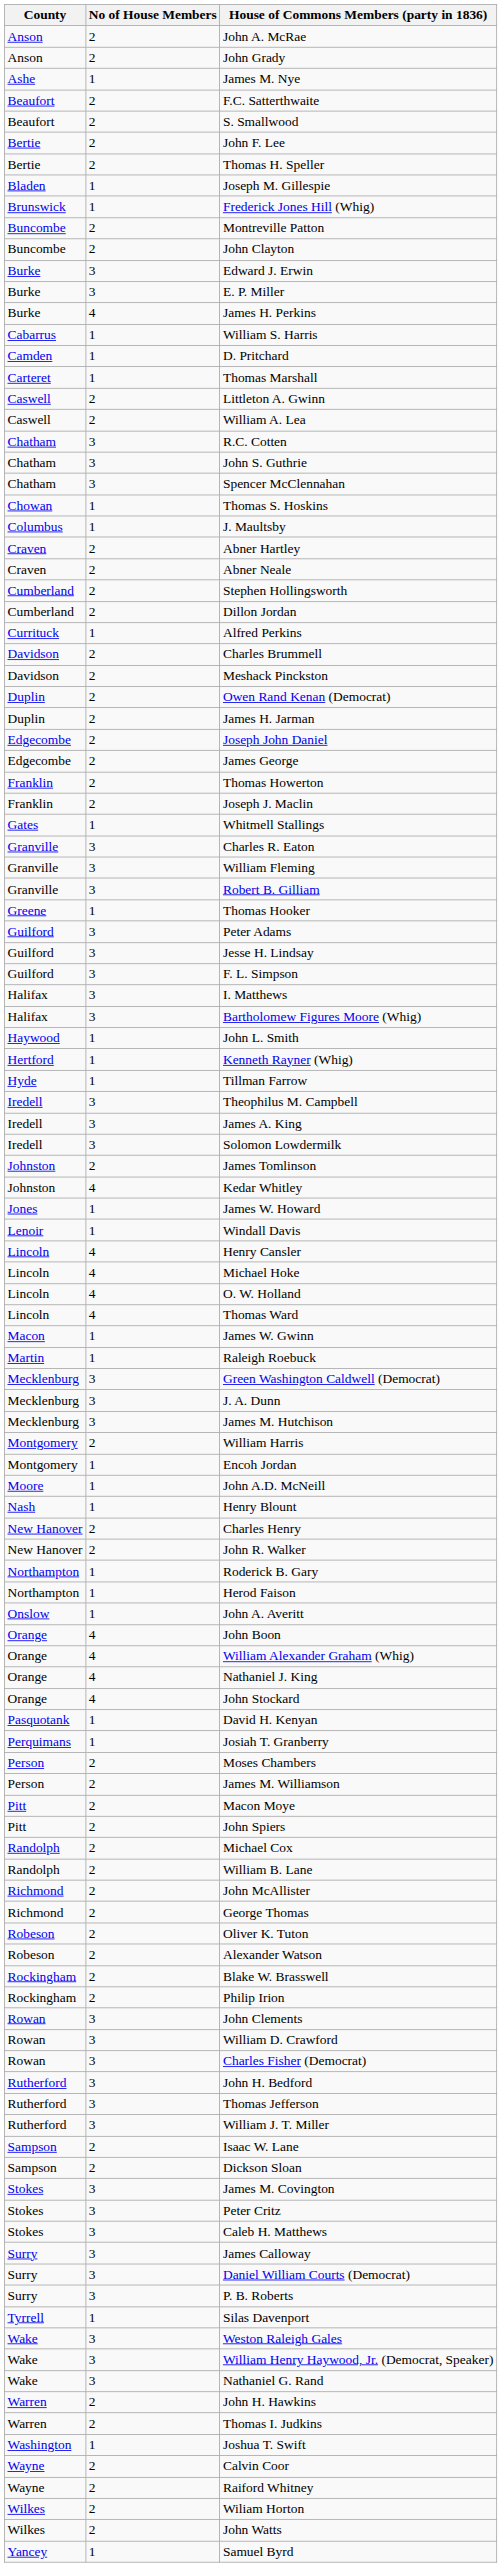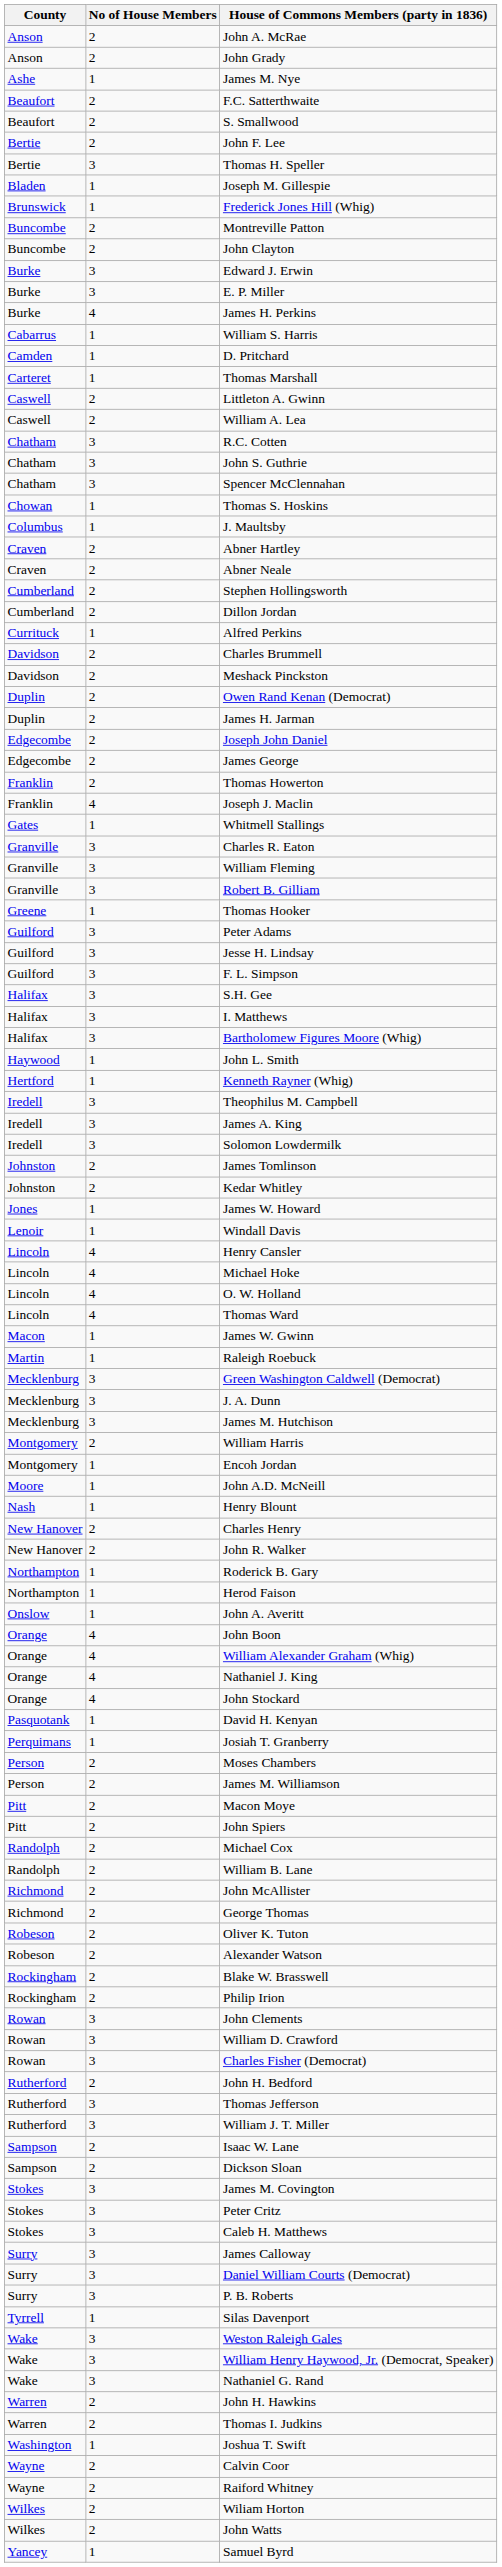(92, 164) 2 -> (92, 164) 3
(92, 803) 2 -> (92, 803) 4
+ row: (247, 995)
- row: (265, 1080)
(92, 1187) 4 -> (92, 1187) 2
(92, 2082) 3 -> (92, 2082) 2
